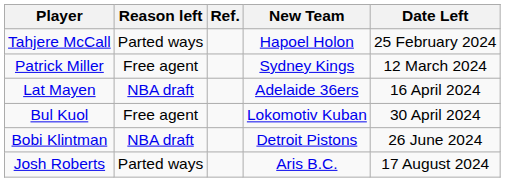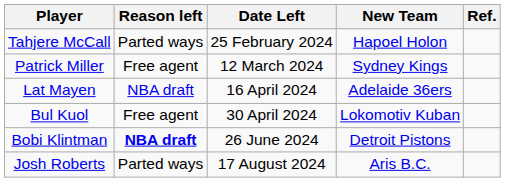columns swapped: (435, 16) <-> (225, 16)
(161, 139) normal -> (161, 139) bold
